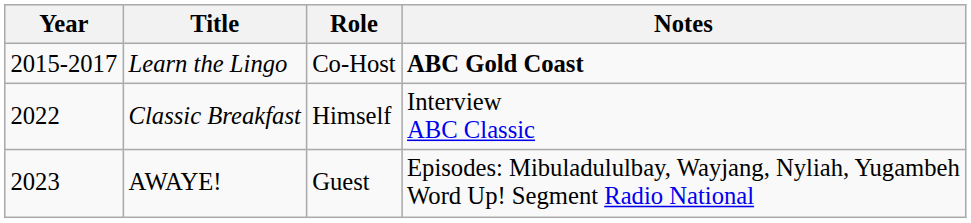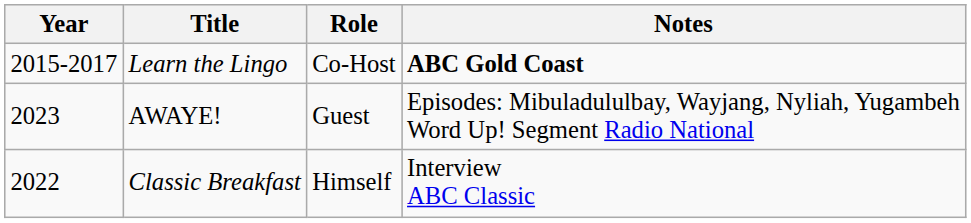rows swapped: (215, 116) <-> (175, 182)
